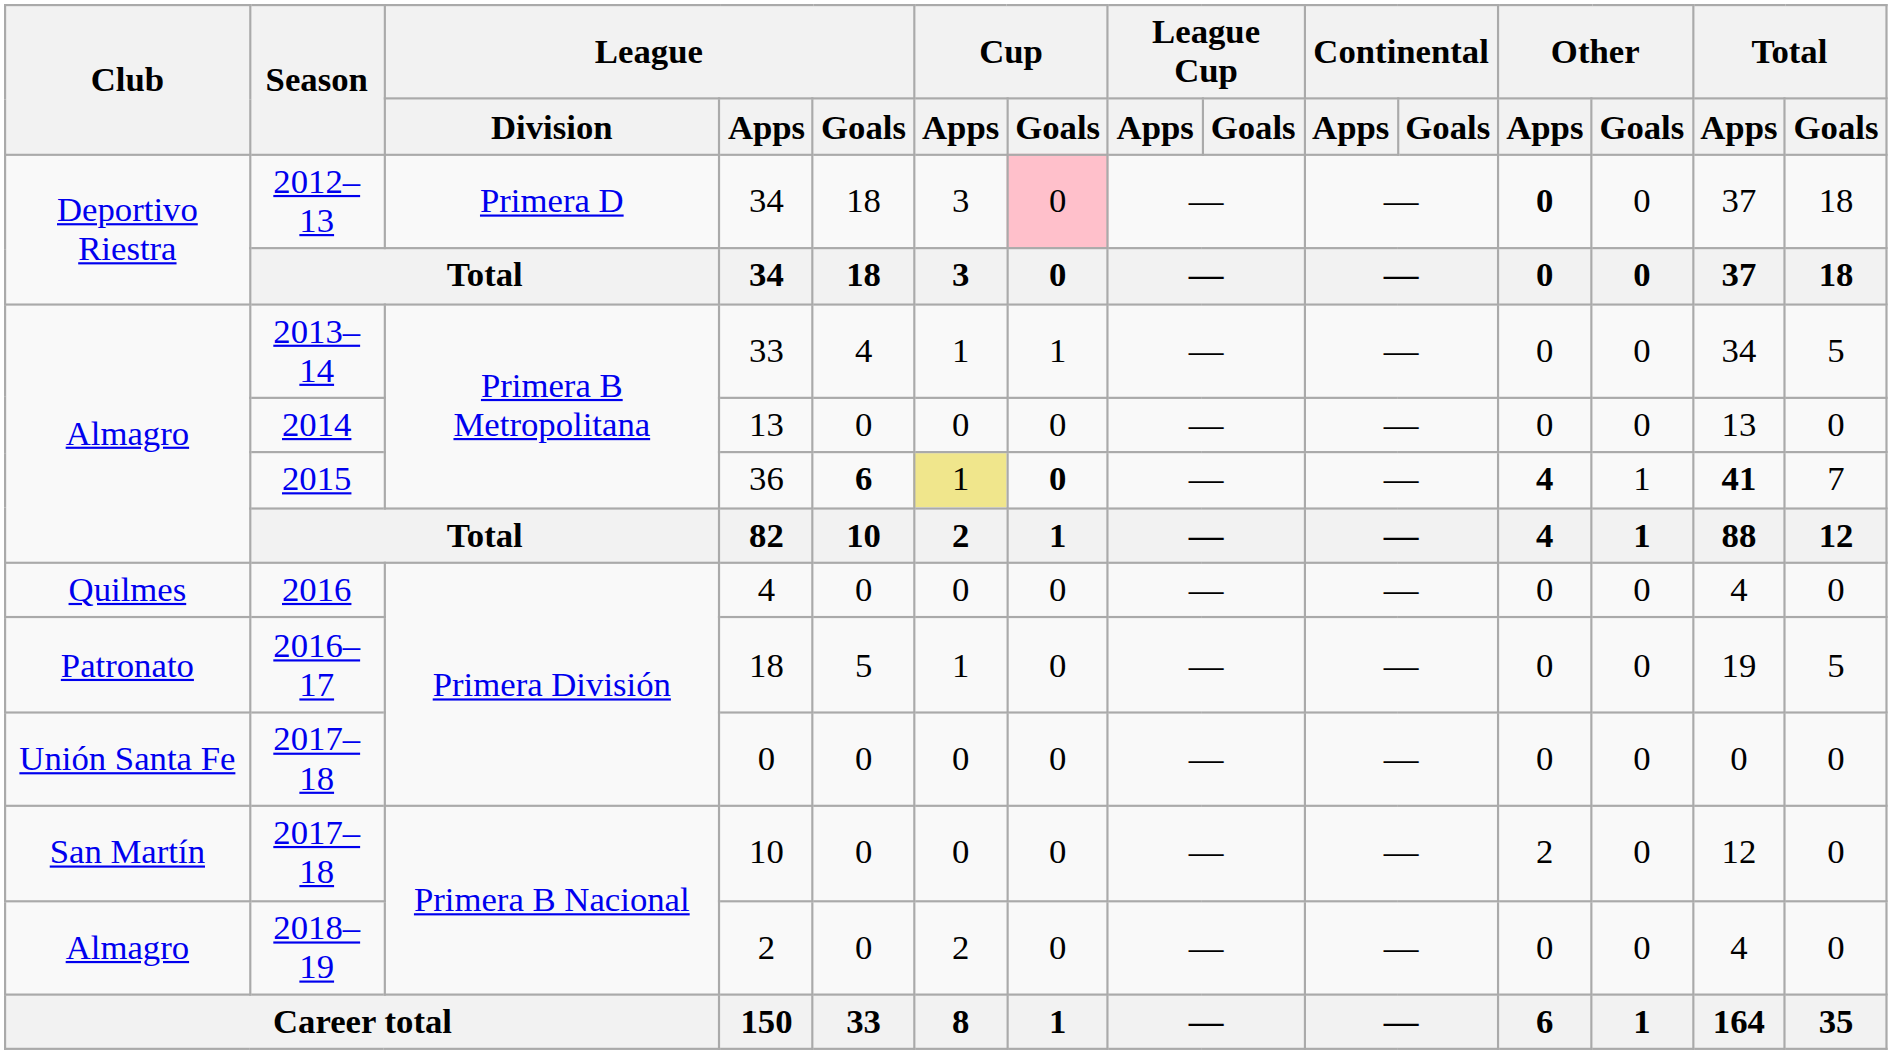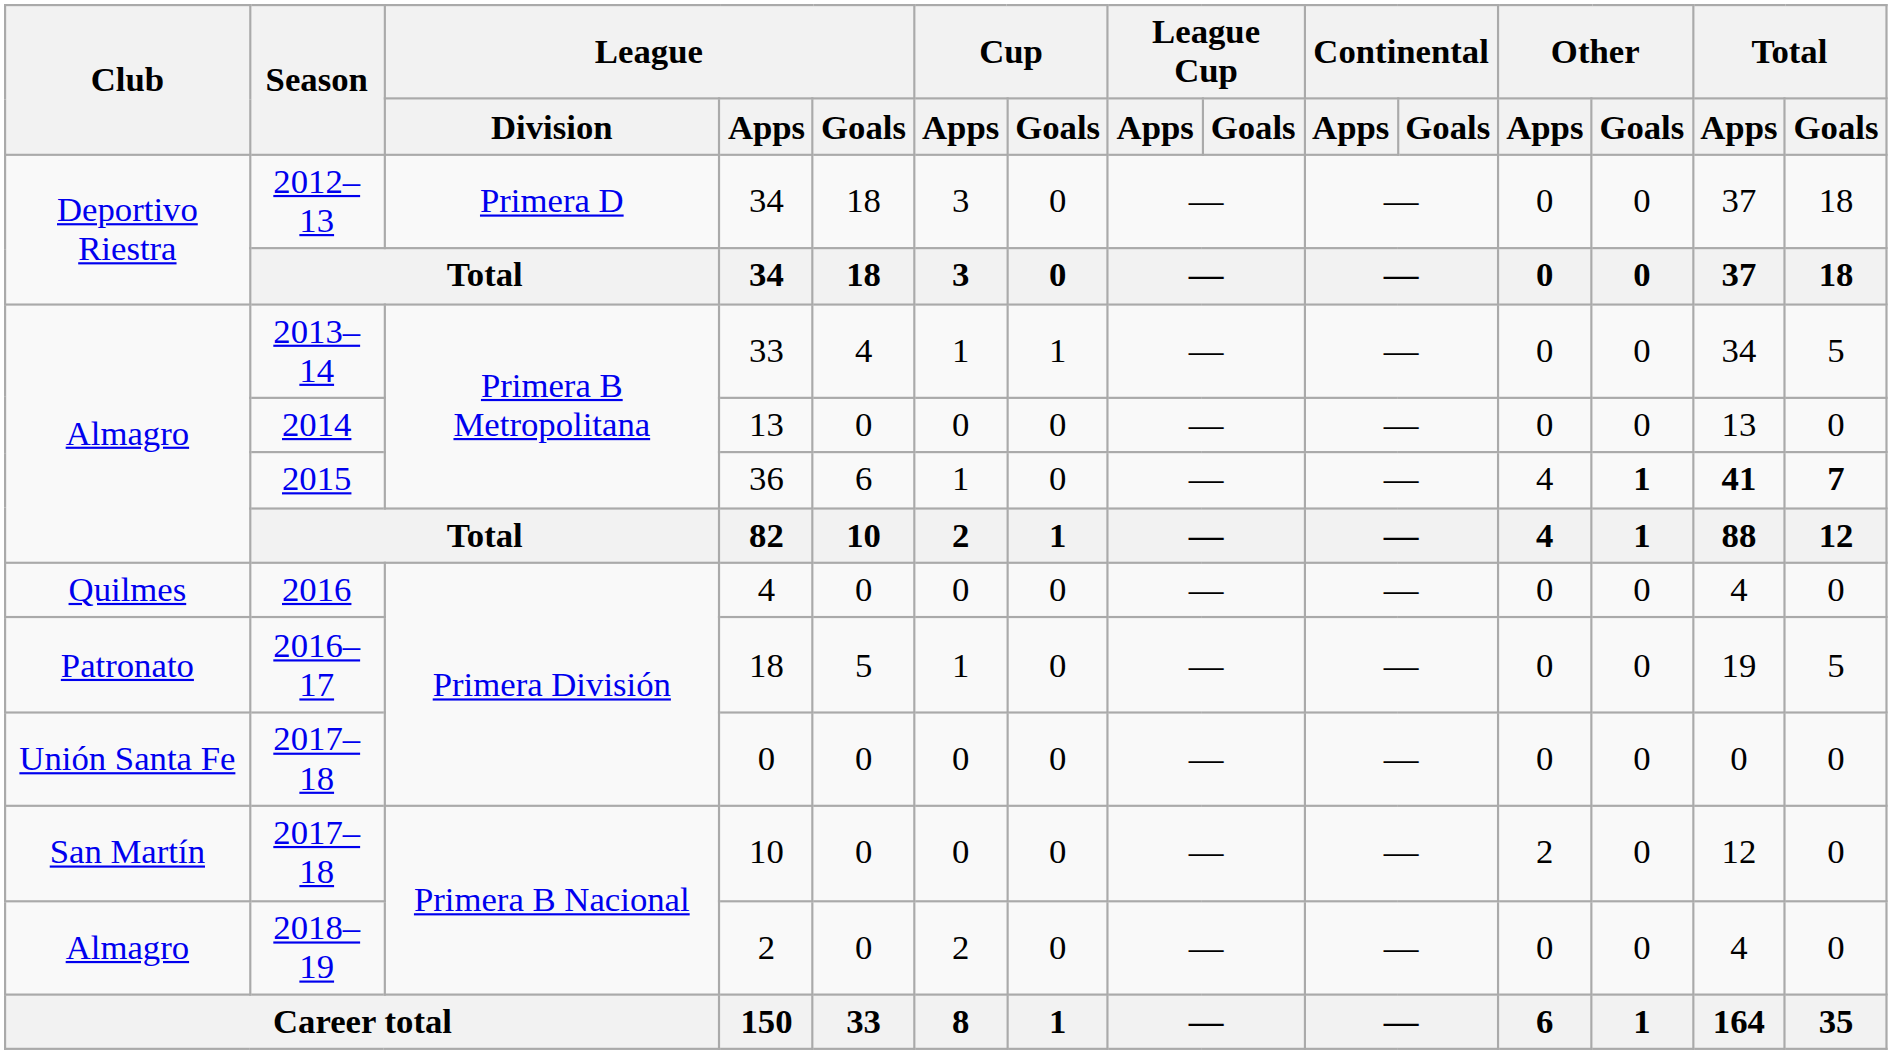(1058, 200) pink background -> (1058, 200) no background
(1545, 200) bold -> (1545, 200) normal
(864, 479) bold -> (864, 479) normal
(961, 479) khaki background -> (961, 479) no background
(1058, 479) bold -> (1058, 479) normal
(1545, 479) bold -> (1545, 479) normal
(1642, 479) normal -> (1642, 479) bold
(1836, 479) normal -> (1836, 479) bold
